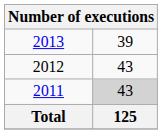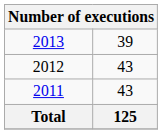(125, 91) lightgrey background -> (125, 91) no background
